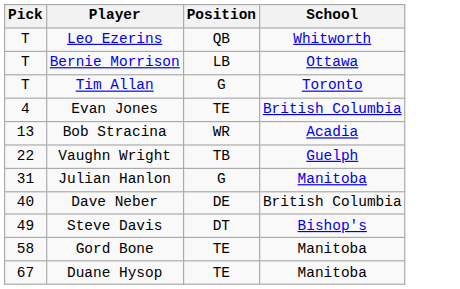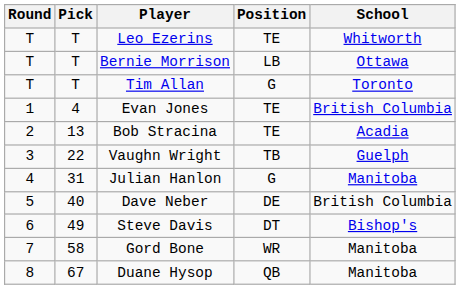+ column: (30, 17)
(221, 40) QB -> (272, 40) TE
(221, 133) WR -> (272, 133) TE
(221, 250) TE -> (272, 250) WR
(221, 273) TE -> (272, 273) QB
